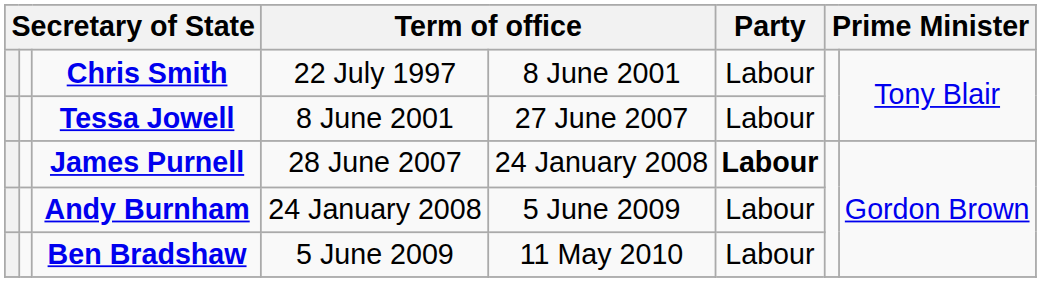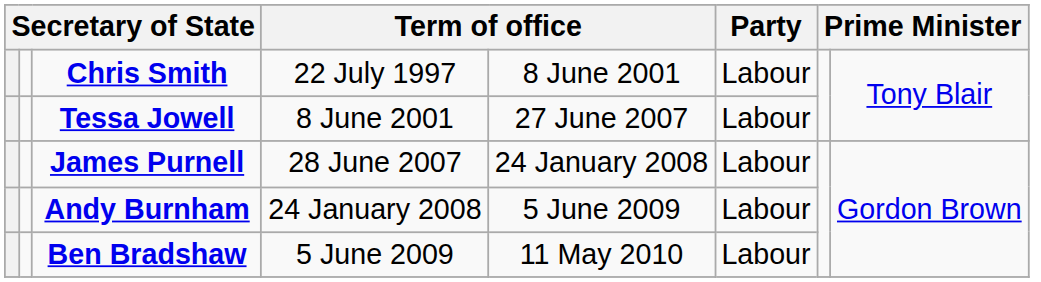(770, 163) bold -> (766, 163) normal
